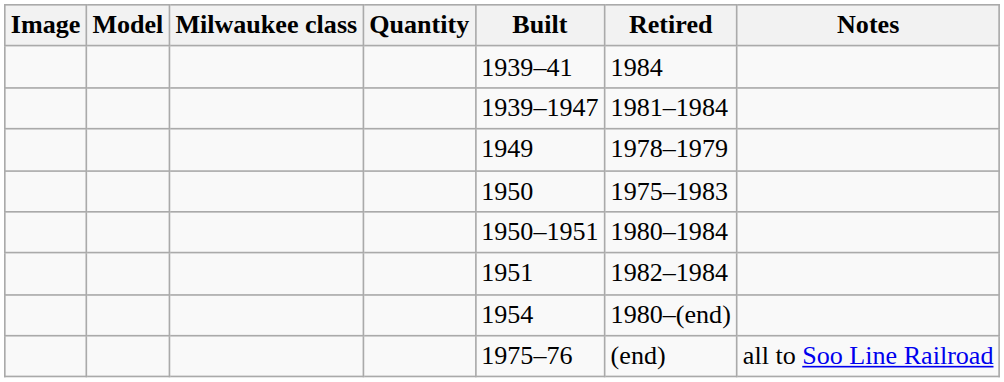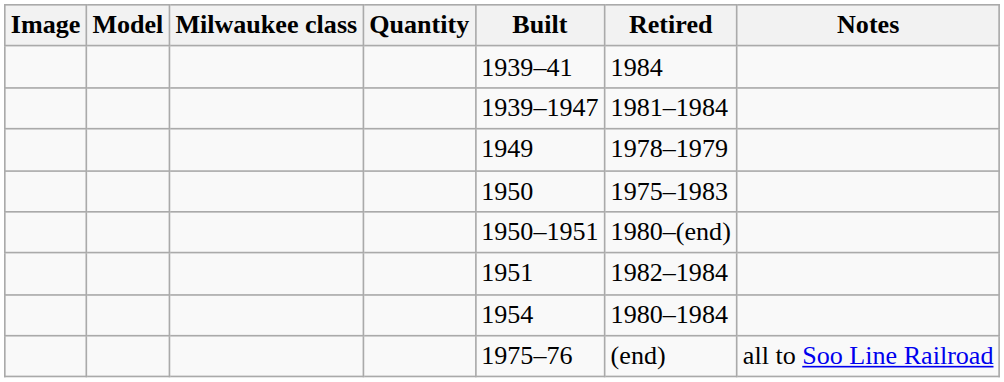(669, 231) 1980–1984 -> (671, 231) 1980–(end)
(671, 314) 1980–(end) -> (669, 314) 1980–1984
